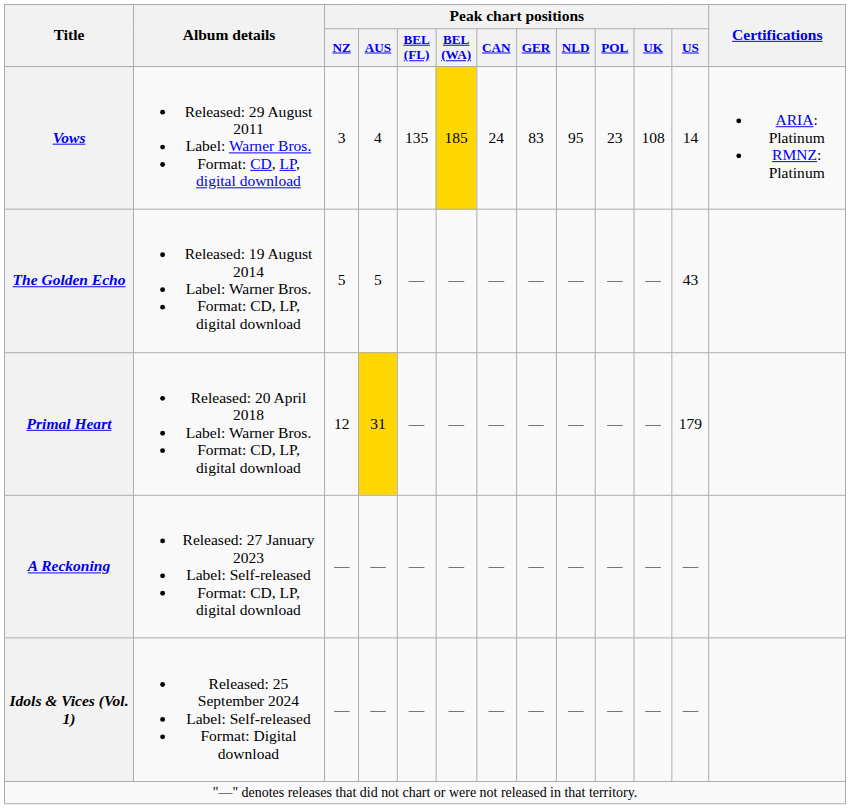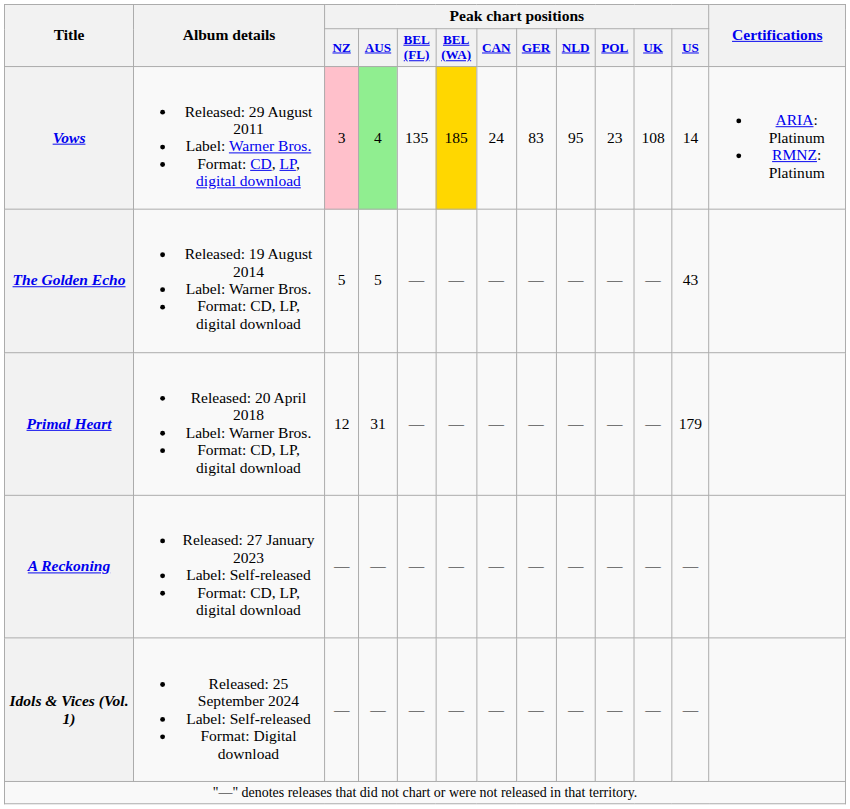(342, 137) no background -> (342, 137) pink background
(378, 137) no background -> (378, 137) lightgreen background
(378, 423) gold background -> (378, 423) no background
